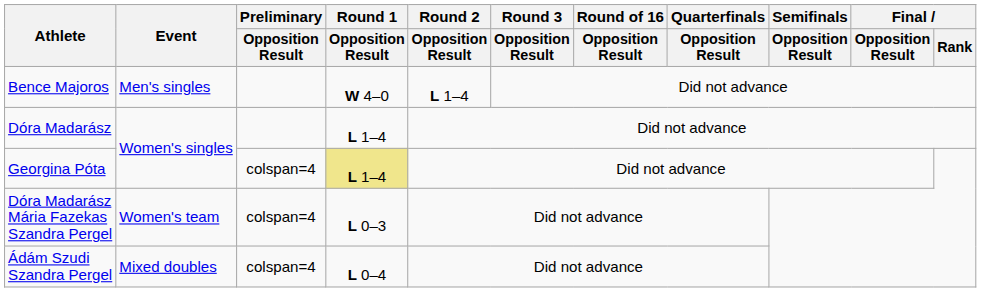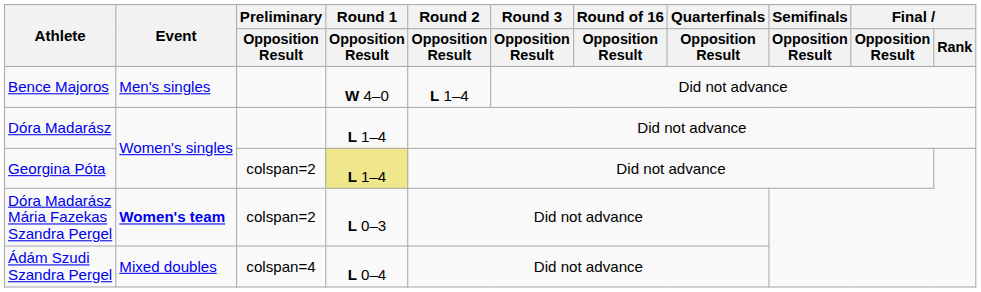(281, 169) colspan=4 -> (281, 169) colspan=2
(169, 218) normal -> (172, 218) bold
(281, 218) colspan=4 -> (281, 218) colspan=2
